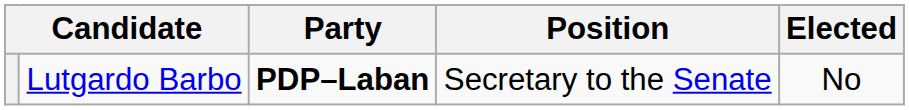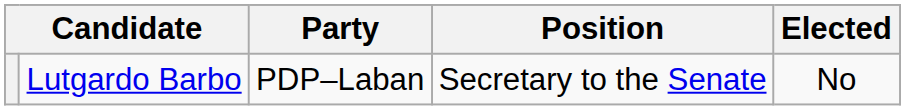(343, 78) bold -> (340, 78) normal
